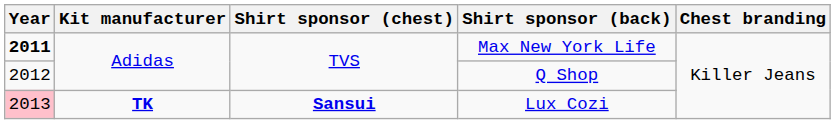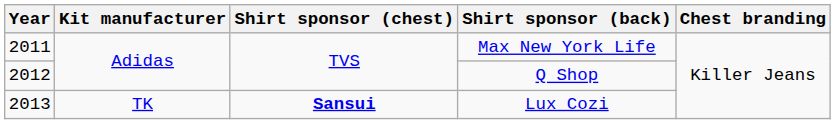(30, 47) bold -> (30, 47) normal
(30, 104) pink background -> (30, 104) no background
(143, 104) bold -> (143, 104) normal
